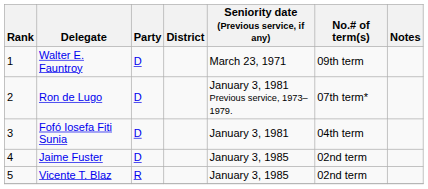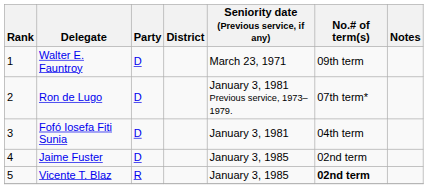(342, 175) normal -> (344, 175) bold
